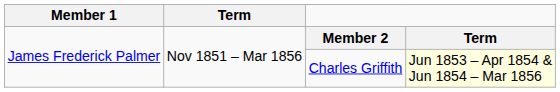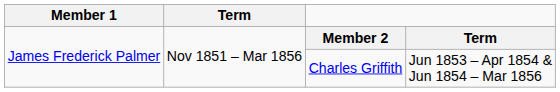(480, 68) lightyellow background -> (480, 68) no background
